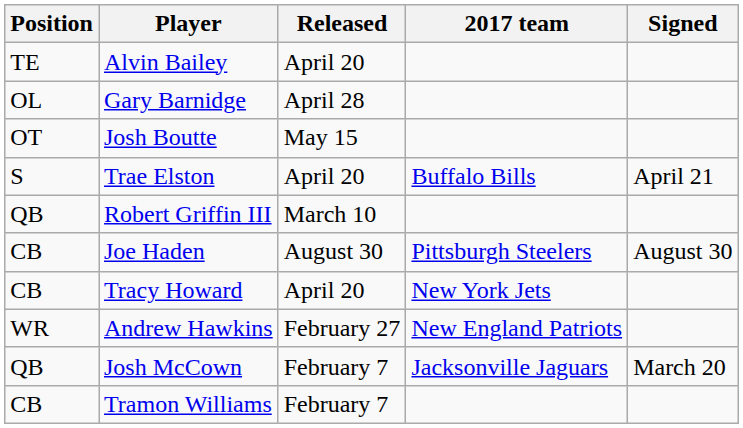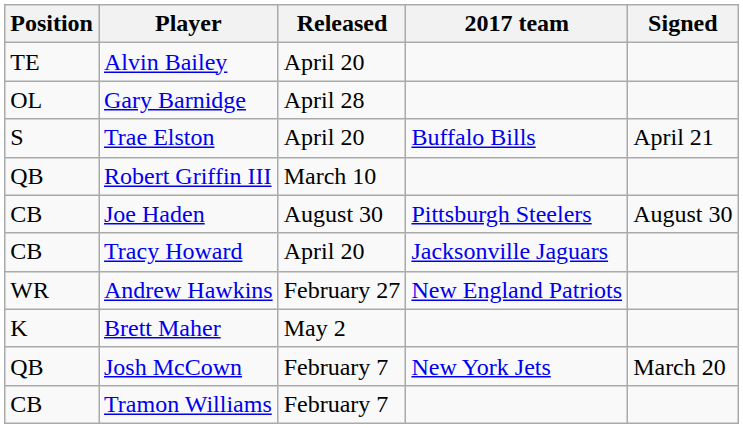- row: (160, 137)
(481, 289) New York Jets -> (510, 251) Jacksonville Jaguars
+ row: (162, 328)
(510, 366) Jacksonville Jaguars -> (481, 366) New York Jets
